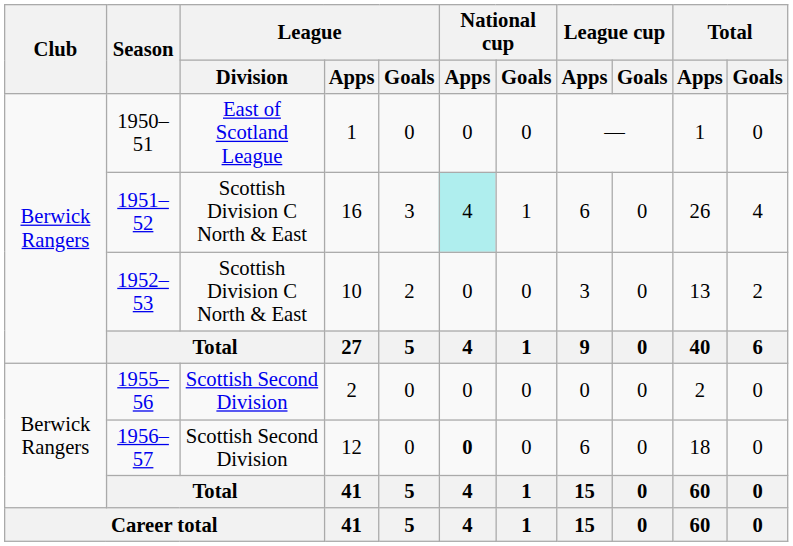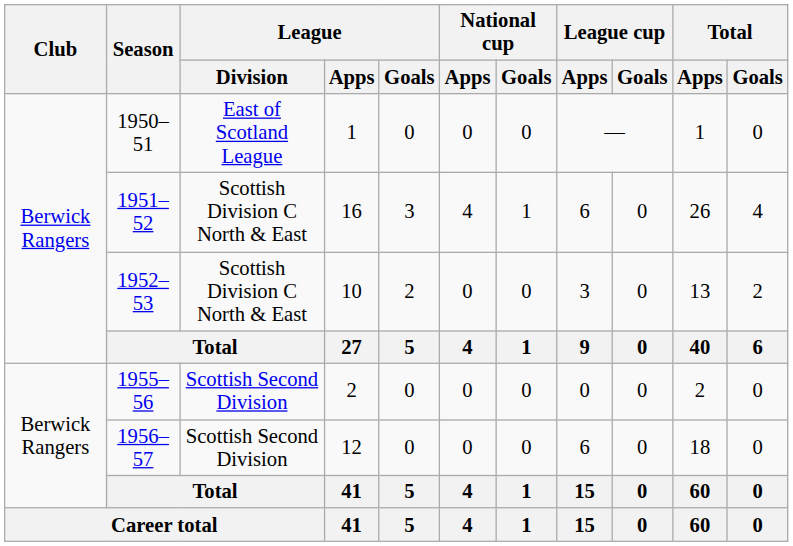(468, 211) paleturquoise background -> (468, 211) no background
(468, 447) bold -> (468, 447) normal
